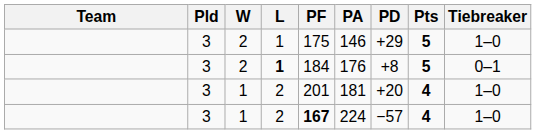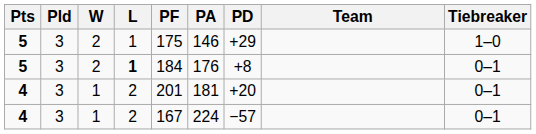columns swapped: (96, 16) <-> (426, 16)
(488, 91) 1–0 -> (488, 91) 0–1
(316, 116) bold -> (169, 116) normal
(488, 116) 1–0 -> (488, 116) 0–1
